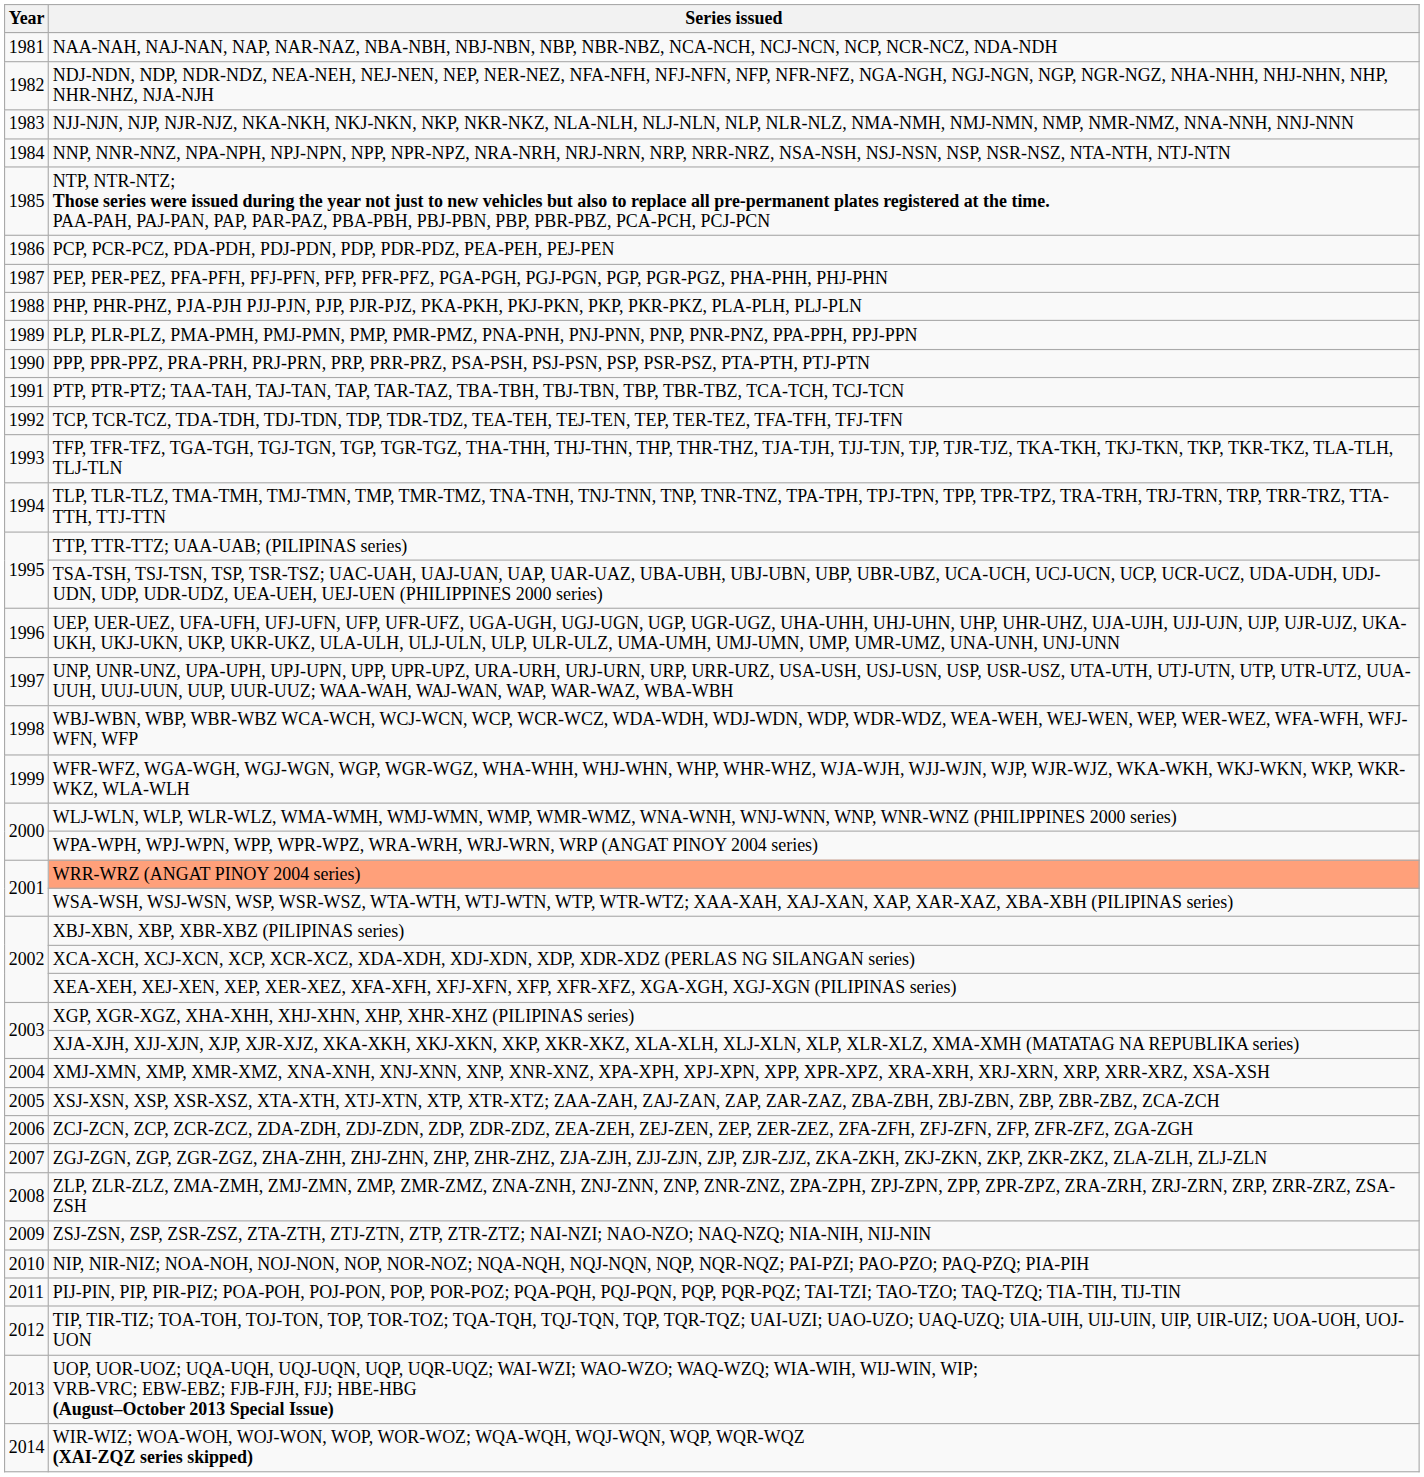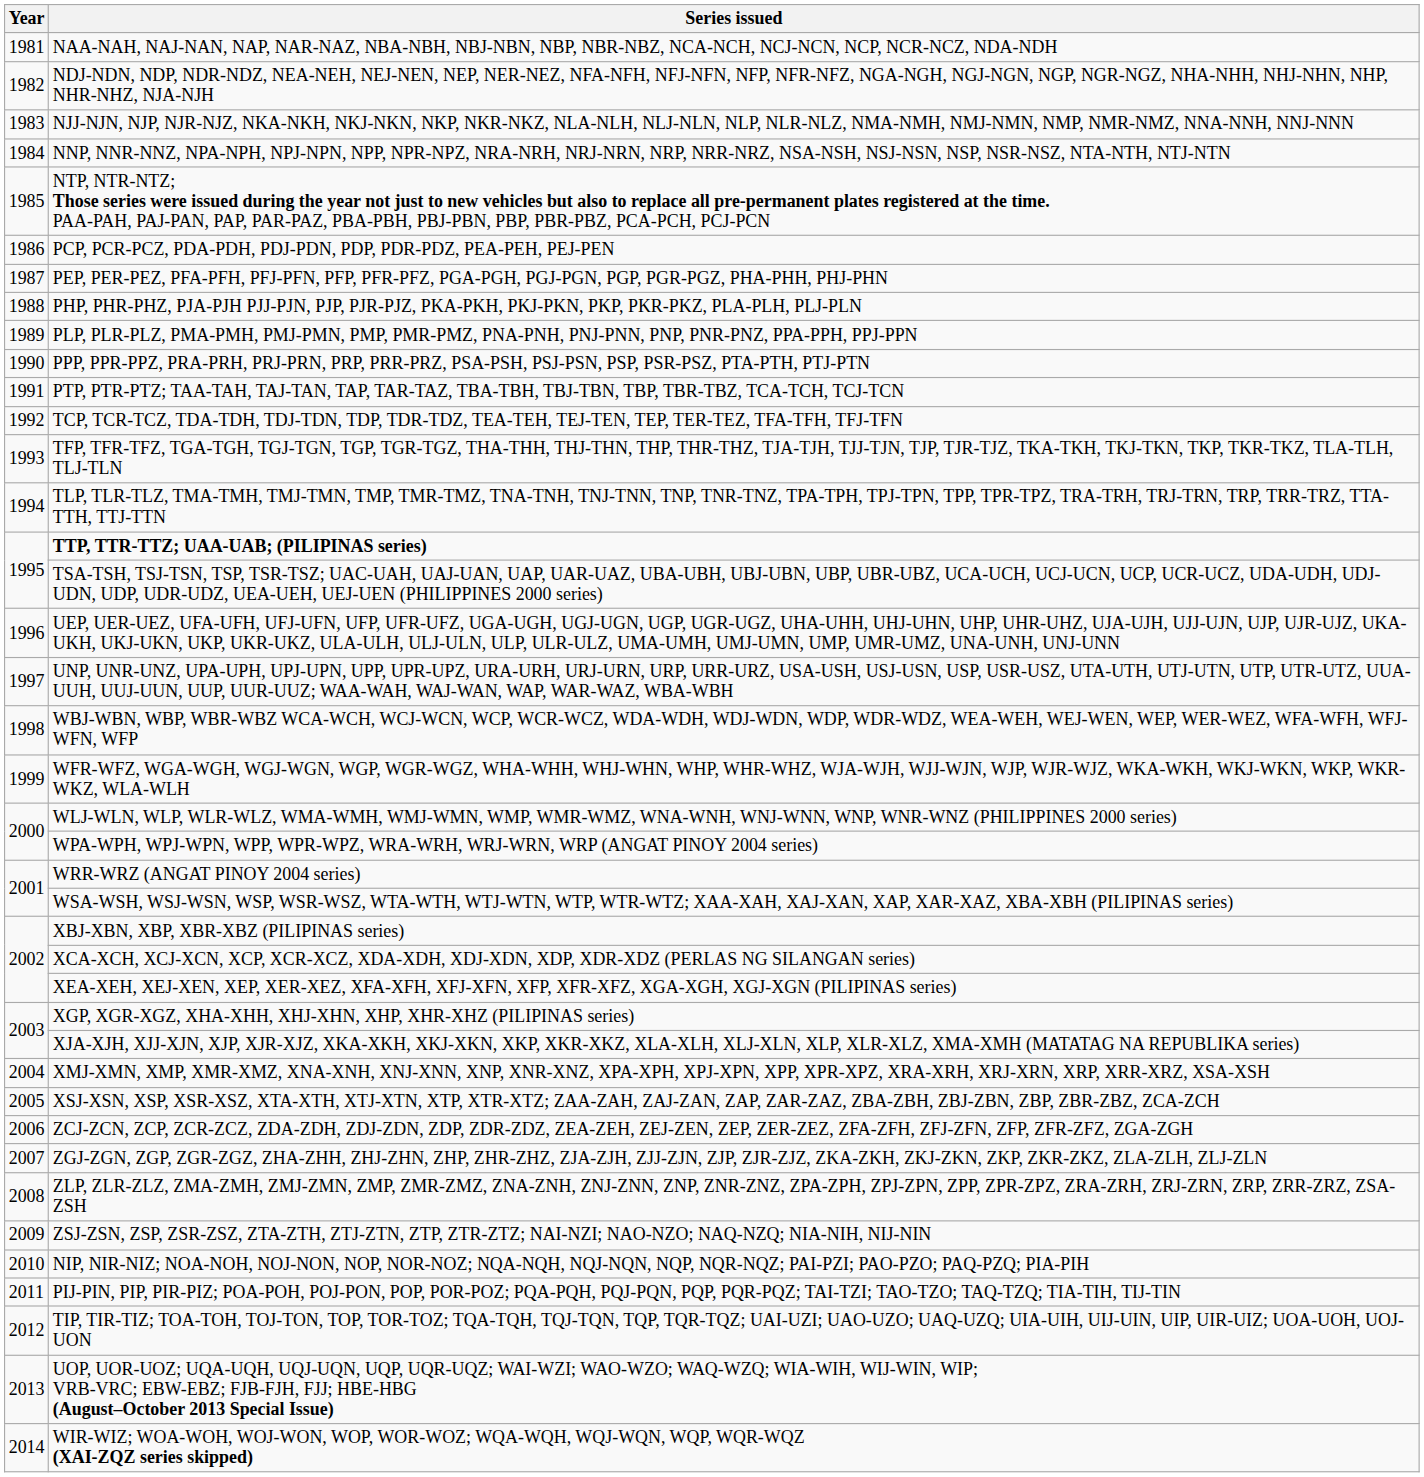(230, 545) normal -> (240, 545) bold
(207, 873) lightsalmon background -> (207, 873) no background
